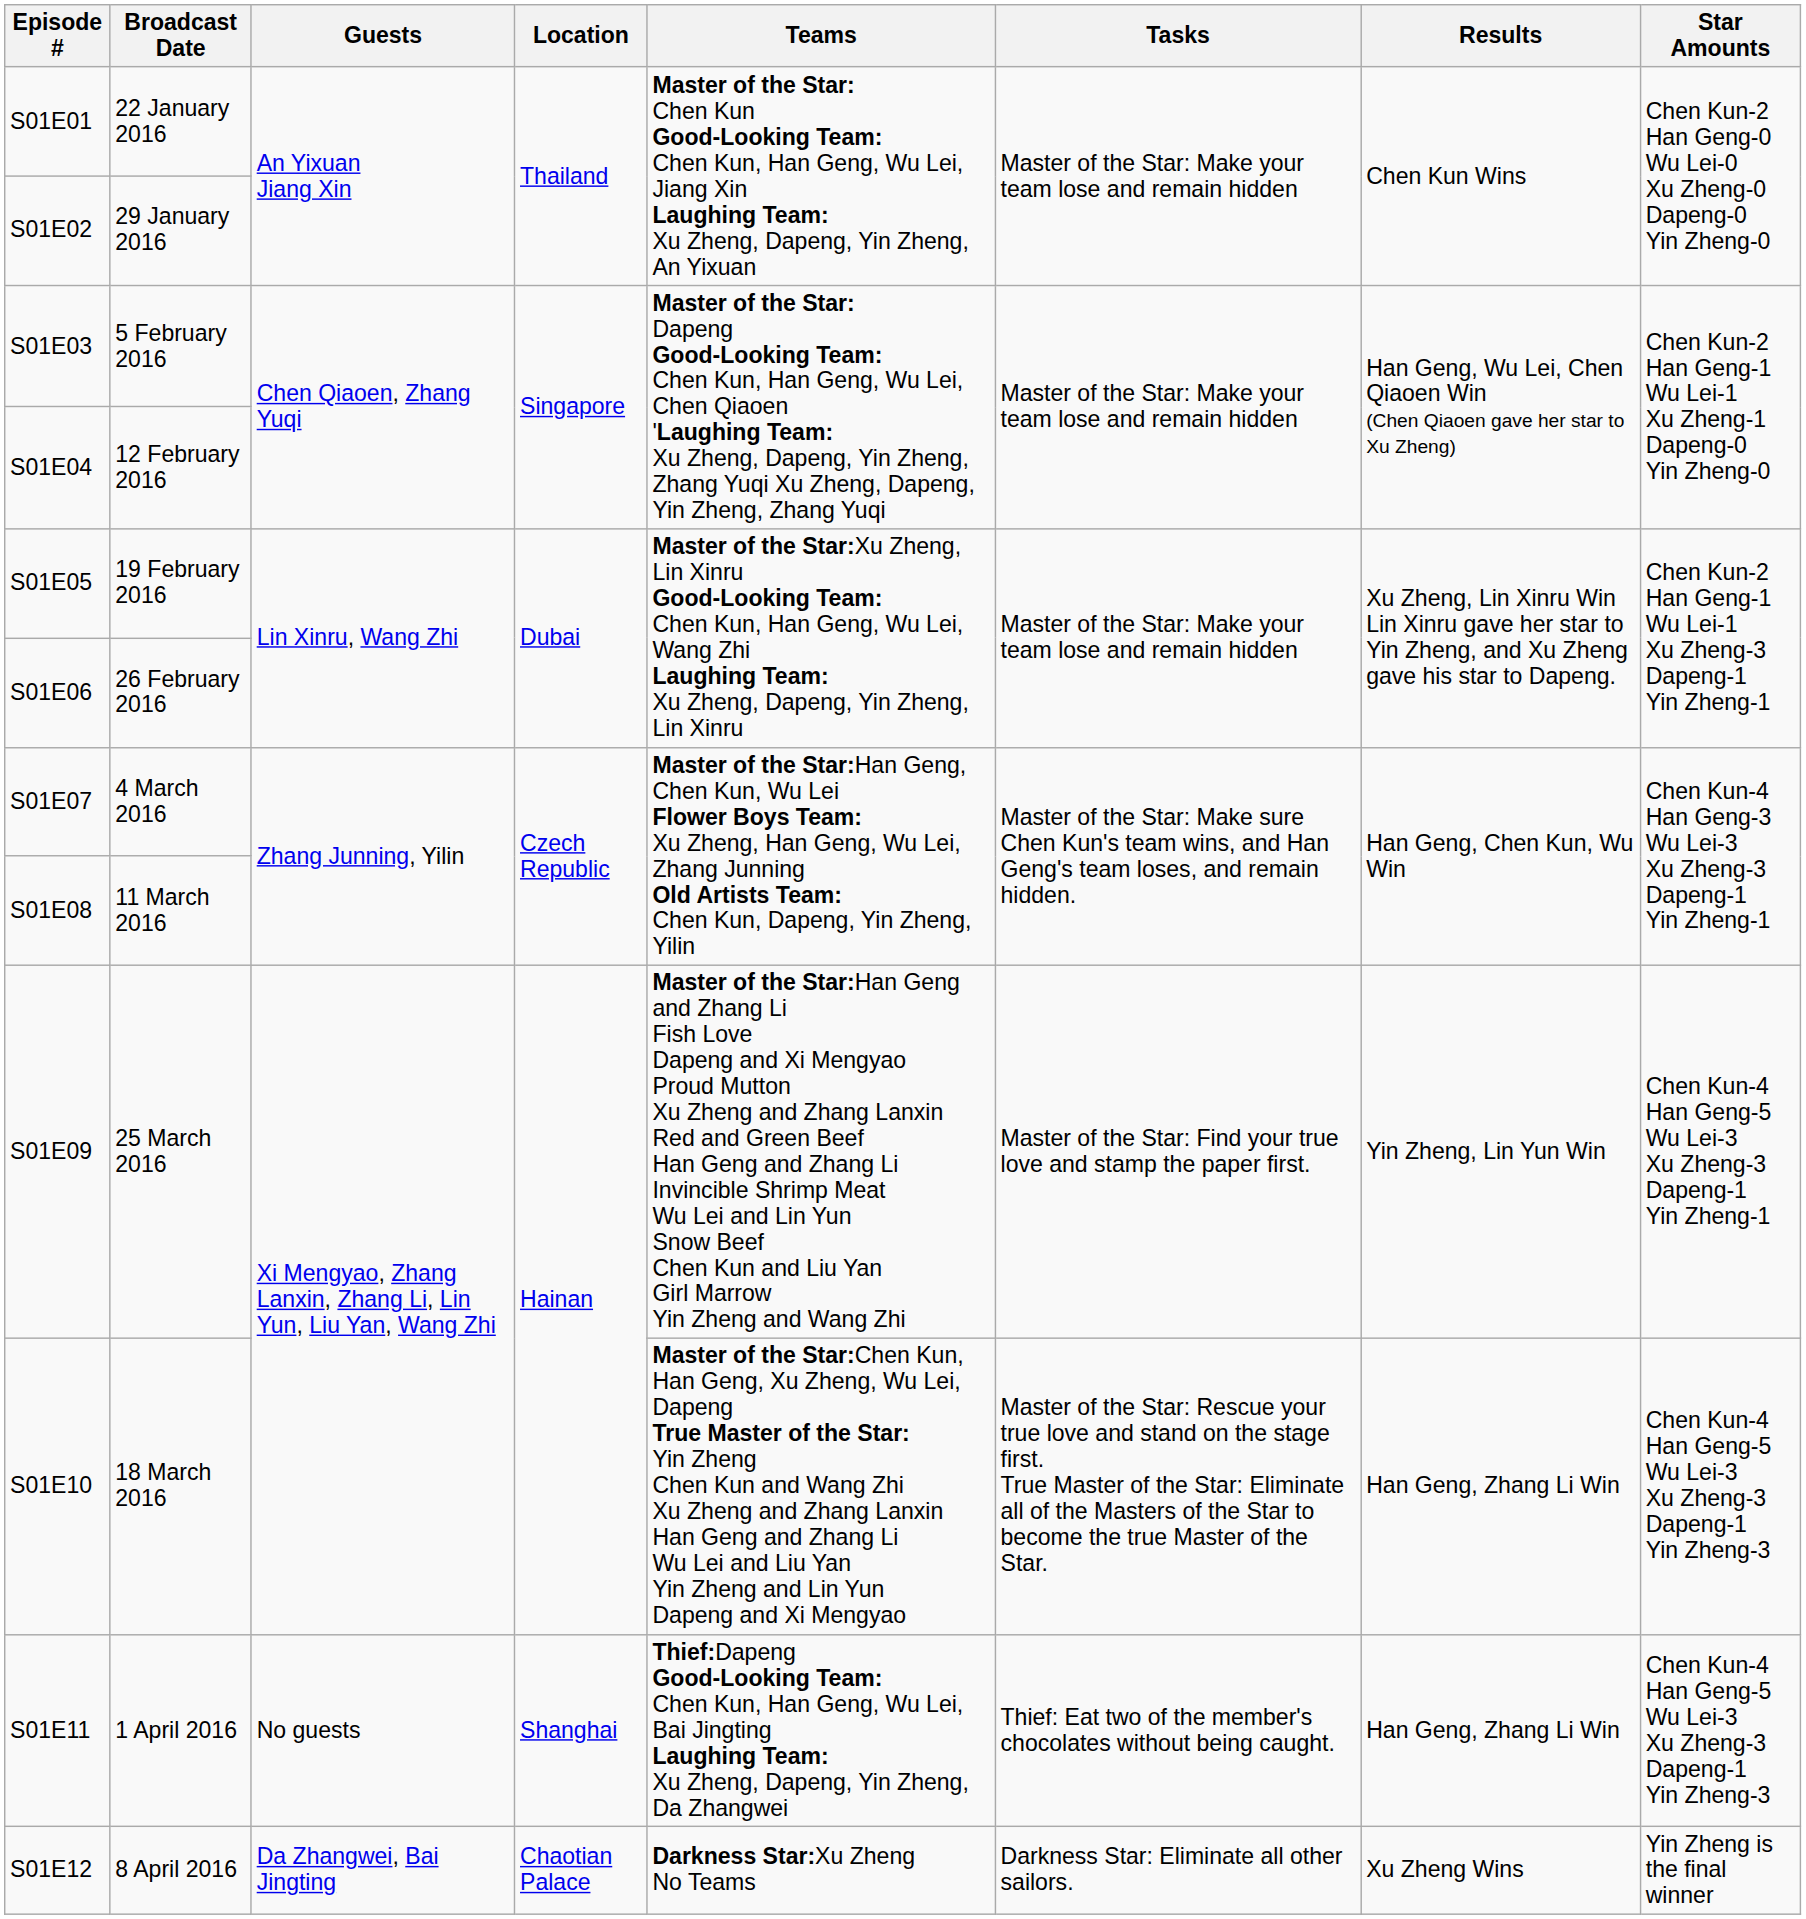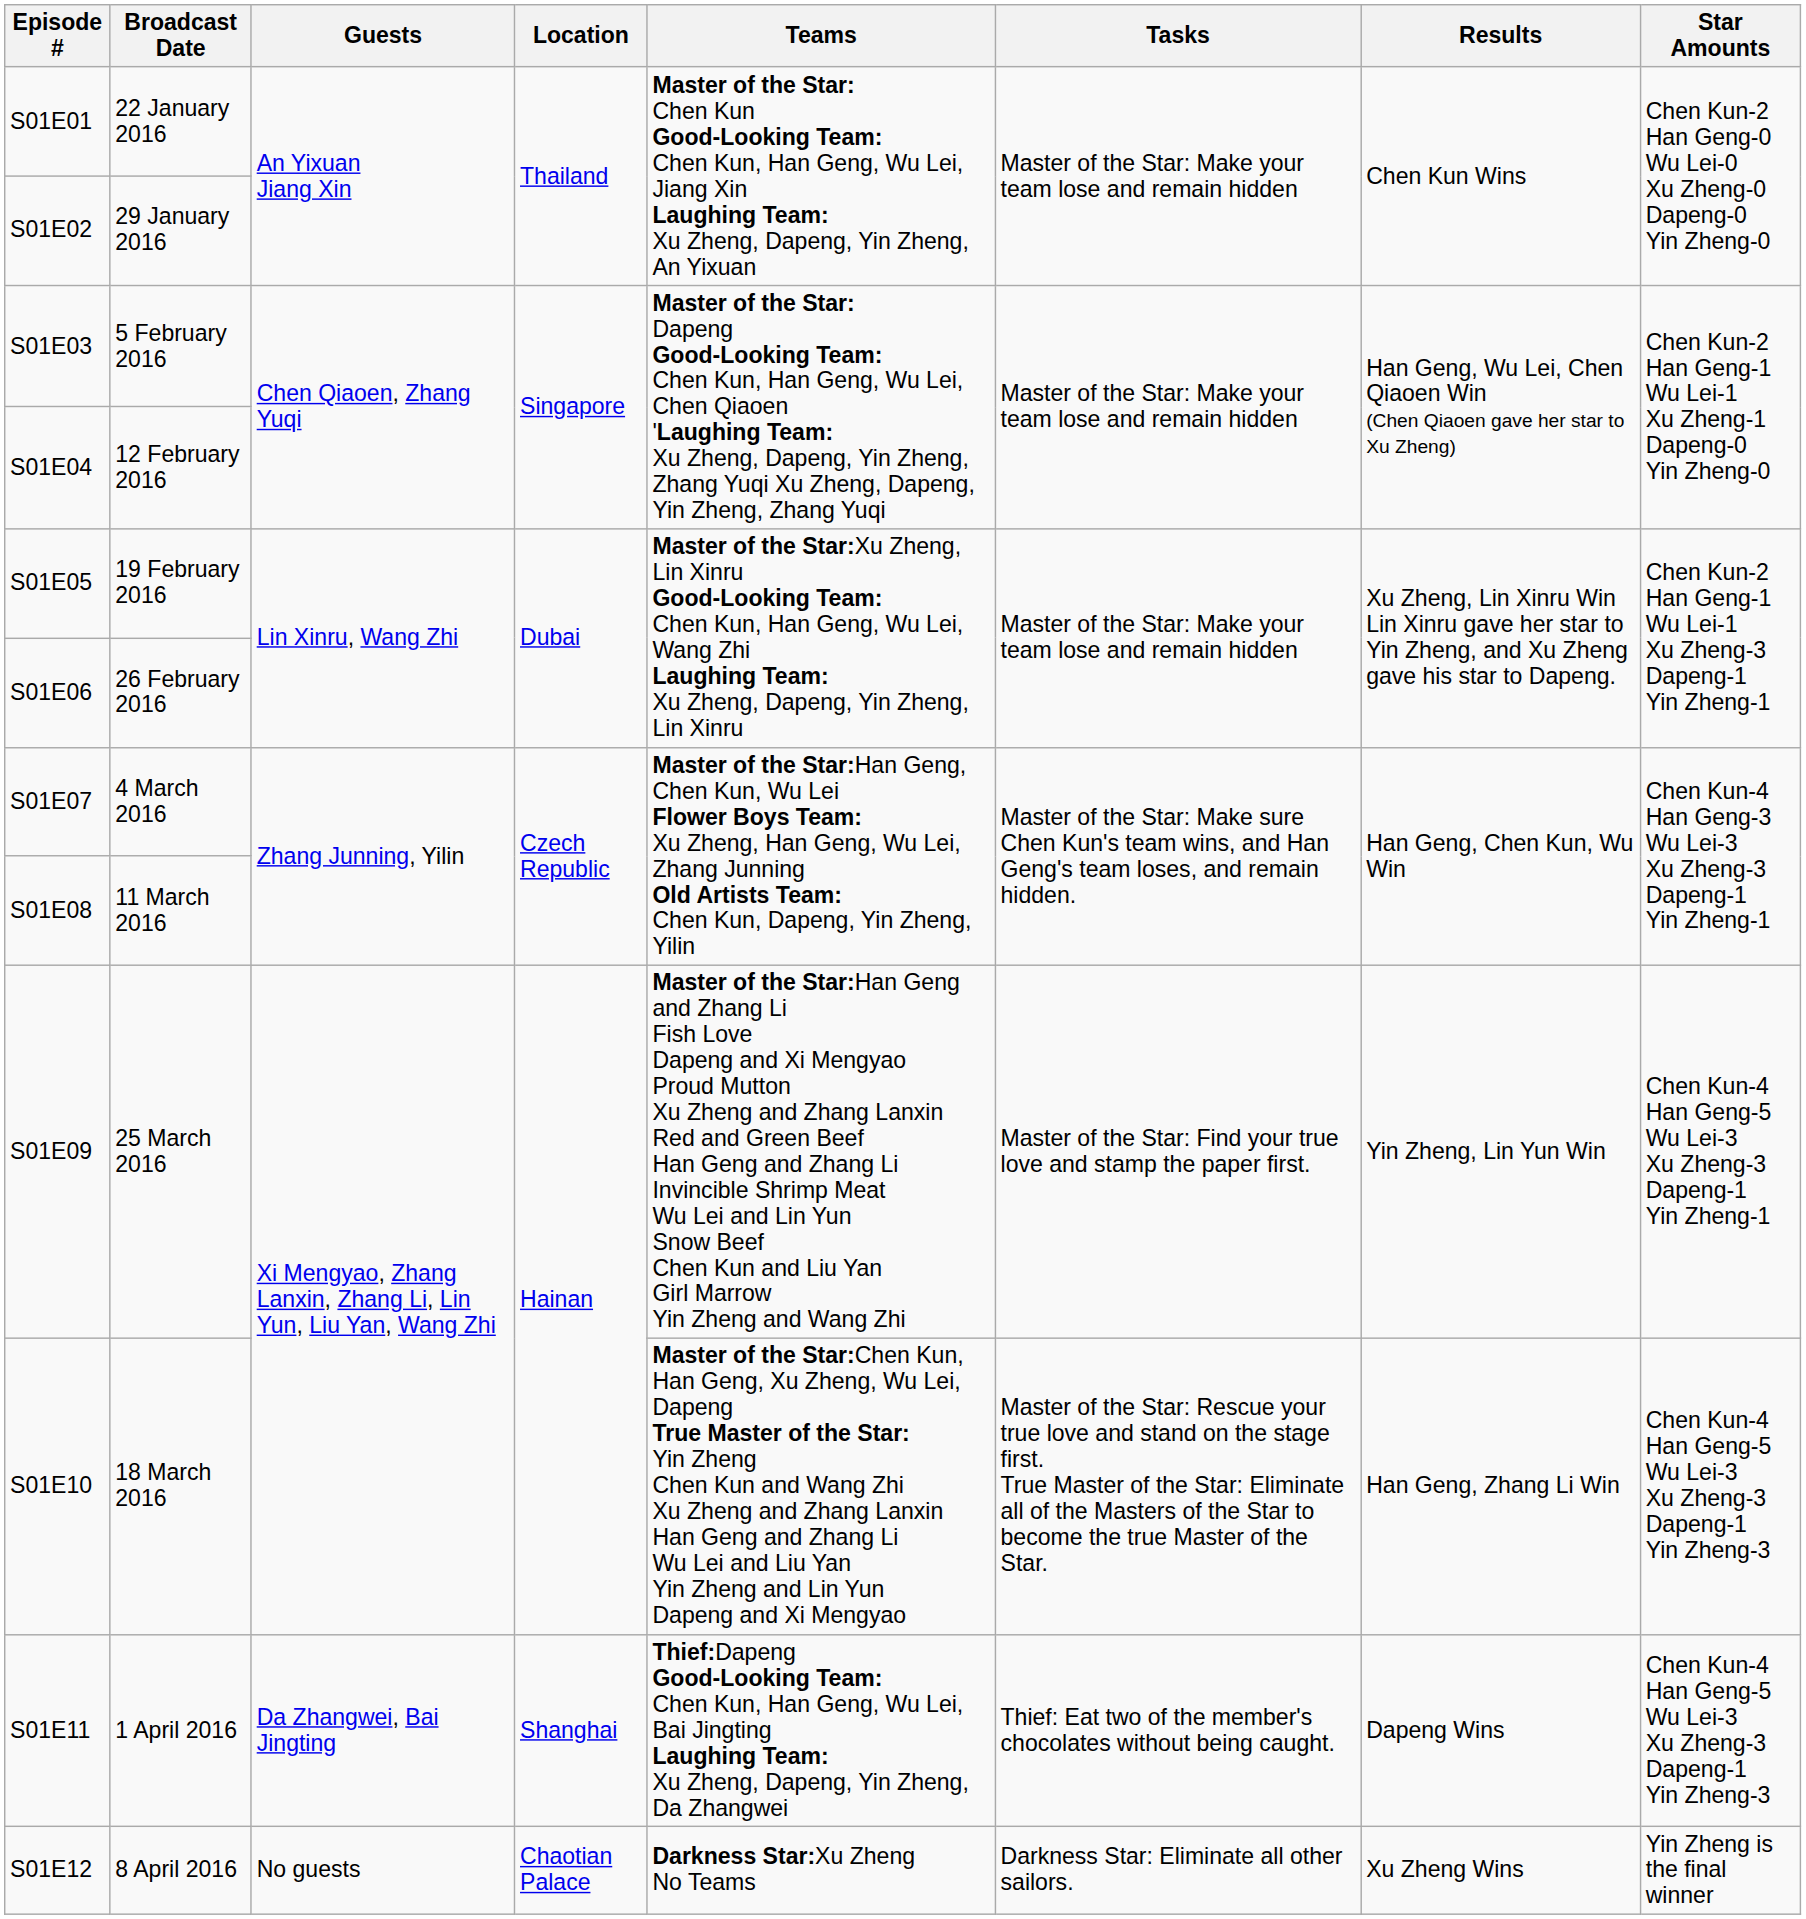(309, 1730) No guests -> (348, 1730) Da Zhangwei, Bai Jingting
(1493, 1730) Han Geng, Zhang Li Win -> (1435, 1730) Dapeng Wins
(348, 1870) Da Zhangwei, Bai Jingting -> (309, 1870) No guests
